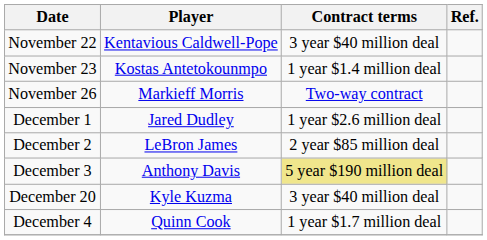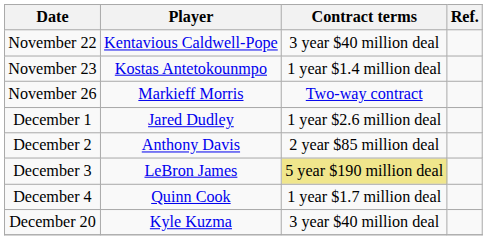(191, 145) LeBron James -> (191, 145) Anthony Davis
(191, 171) Anthony Davis -> (191, 171) LeBron James
rows swapped: (52, 222) <-> (52, 196)
